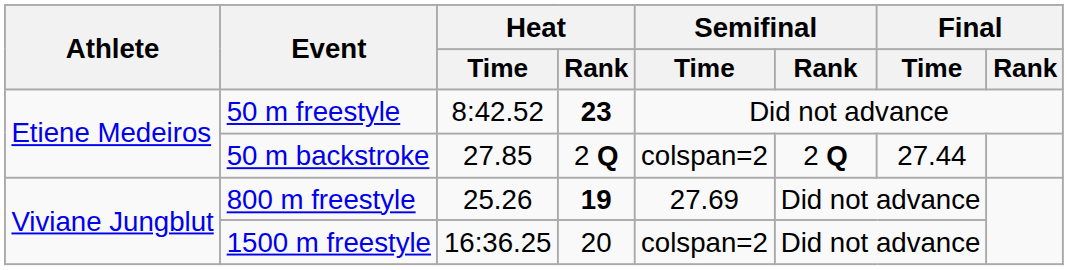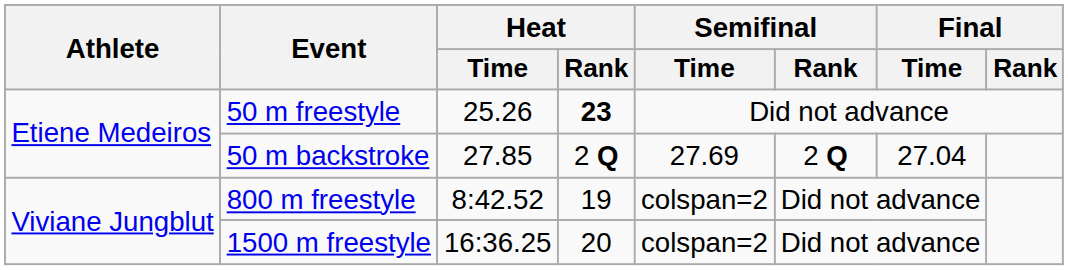(498, 112) 8:42.52 -> (498, 112) 25.26
(704, 156) colspan=2 -> (704, 156) 27.69
(932, 156) 27.44 -> (932, 156) 27.04
(498, 199) 25.26 -> (498, 199) 8:42.52
(596, 199) bold -> (596, 199) normal
(704, 199) 27.69 -> (704, 199) colspan=2
